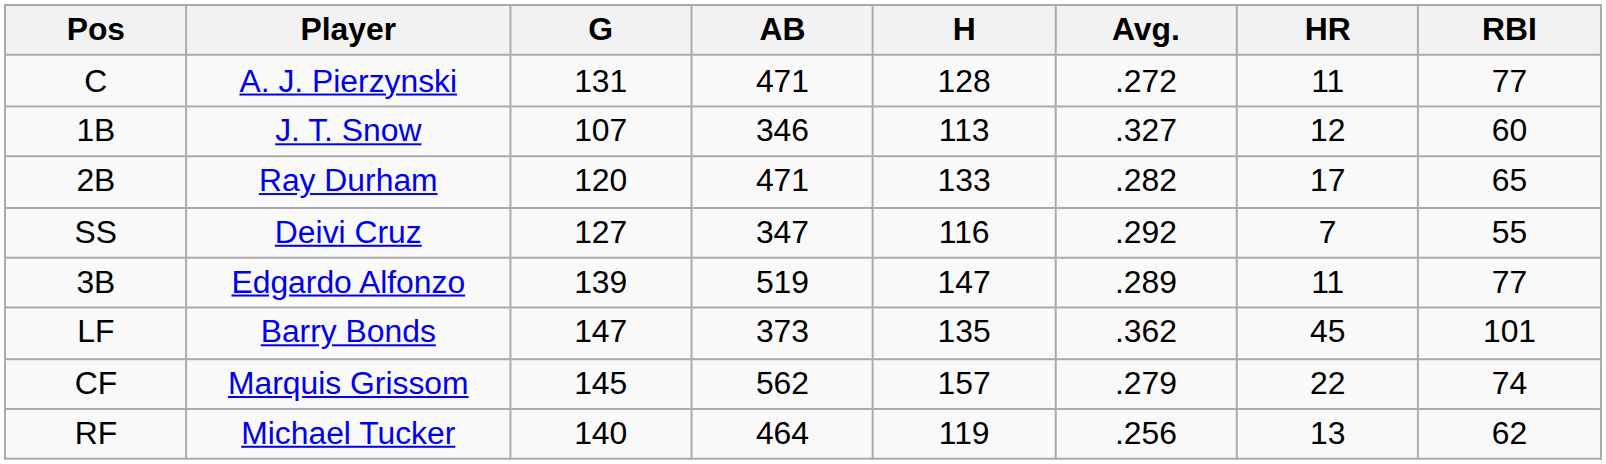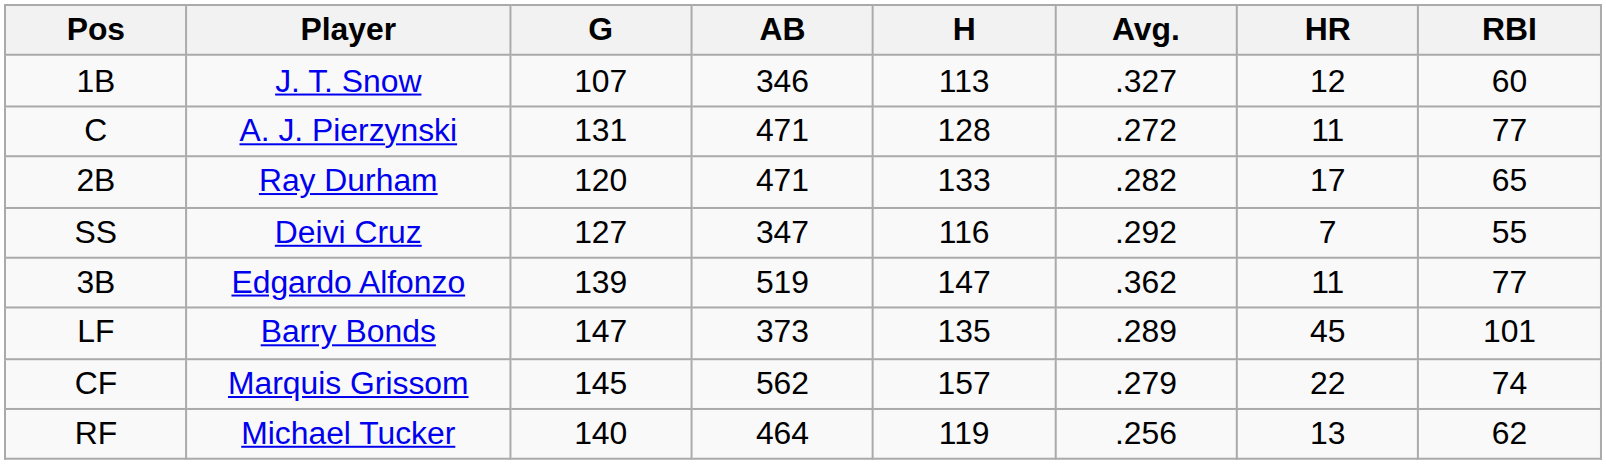rows swapped: (96, 80) <-> (96, 130)
(1146, 282) .289 -> (1146, 282) .362
(1146, 332) .362 -> (1146, 332) .289
